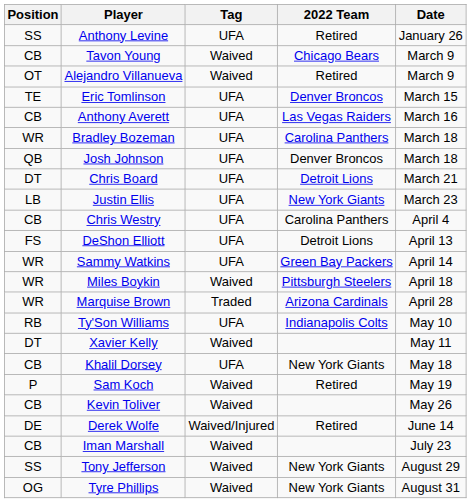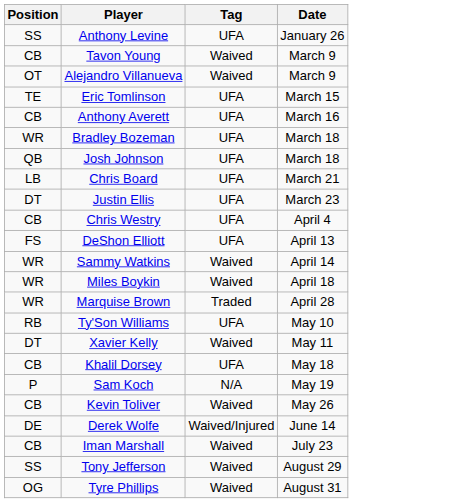- column: (337, 14)
(33, 179) DT -> (33, 179) LB
(33, 199) LB -> (33, 199) DT
(231, 261) UFA -> (231, 261) Waived
(231, 384) Waived -> (231, 384) N/A
